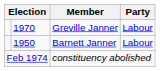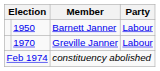rows swapped: (84, 43) <-> (85, 27)
